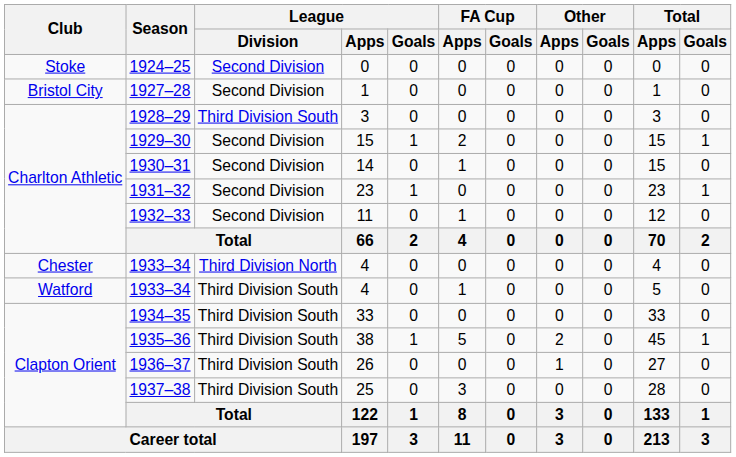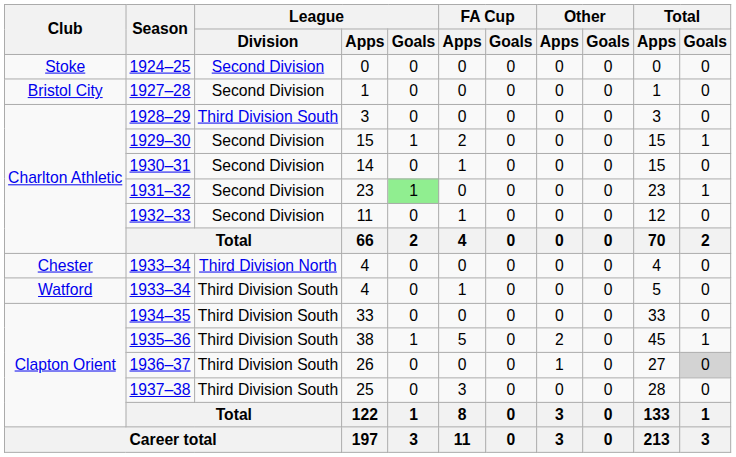(414, 191) no background -> (414, 191) lightgreen background
(705, 365) no background -> (705, 365) lightgrey background
